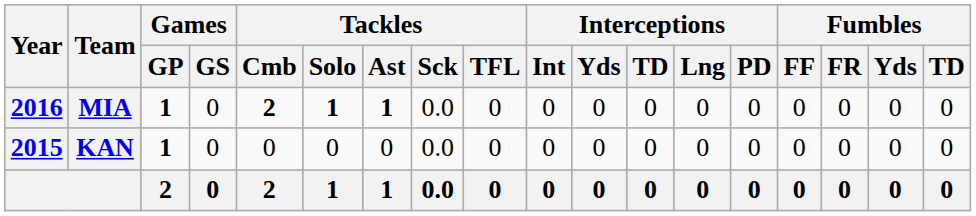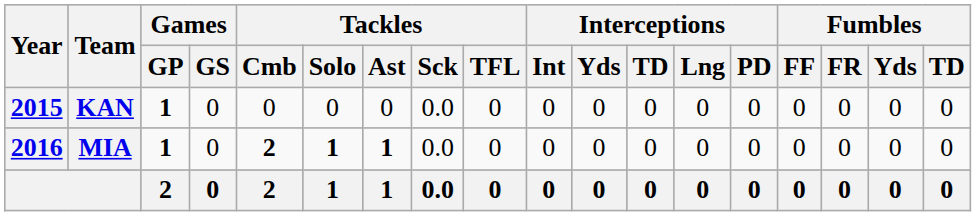rows swapped: (105, 148) <-> (105, 107)
